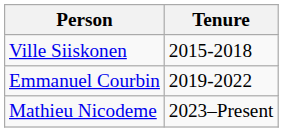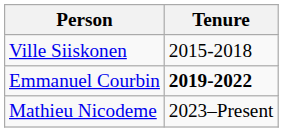(210, 80) normal -> (210, 80) bold
